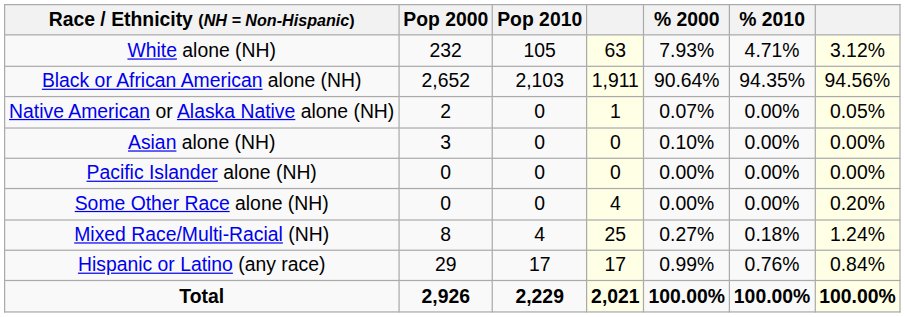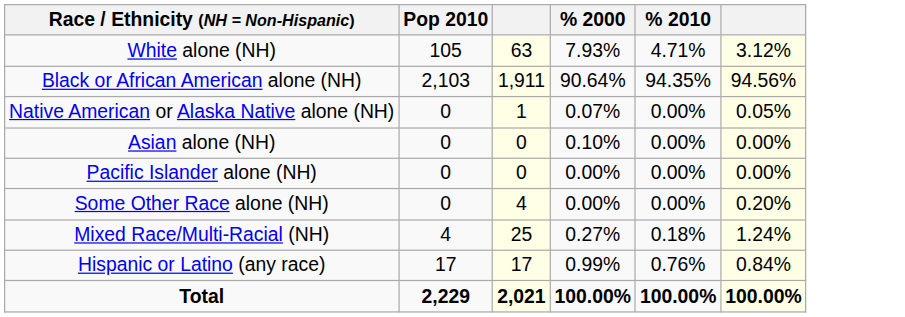- column: (446, 19)
